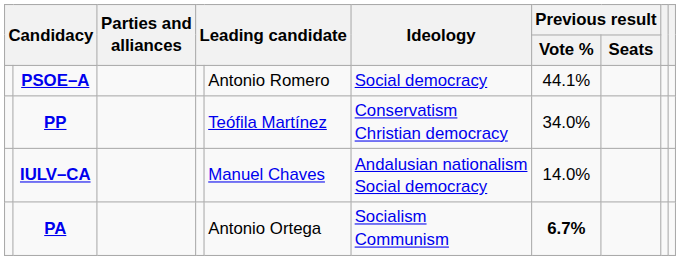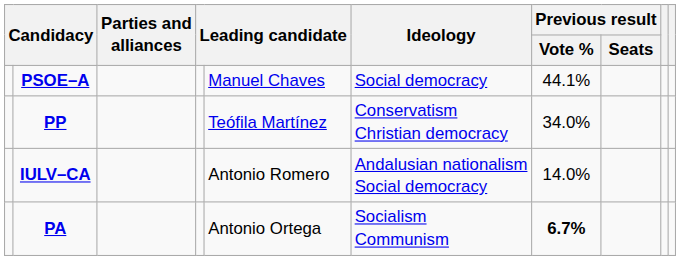(269, 80) Antonio Romero -> (267, 80) Manuel Chaves
(267, 175) Manuel Chaves -> (269, 175) Antonio Romero
